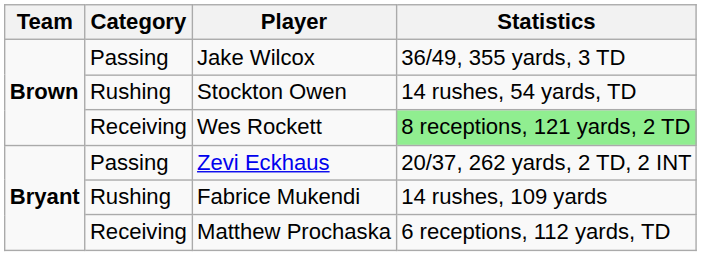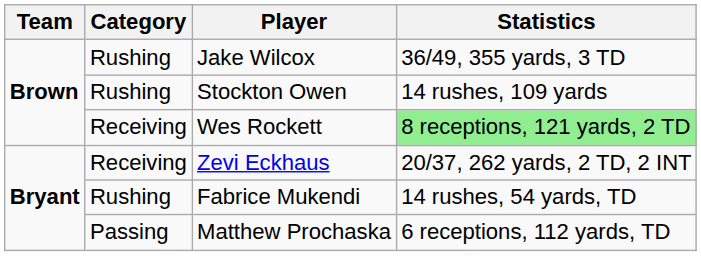(129, 57) Passing -> (130, 57) Rushing
(519, 92) 14 rushes, 54 yards, TD -> (504, 92) 14 rushes, 109 yards
(129, 162) Passing -> (138, 162) Receiving
(504, 197) 14 rushes, 109 yards -> (519, 197) 14 rushes, 54 yards, TD
(138, 232) Receiving -> (129, 232) Passing
